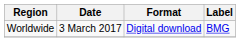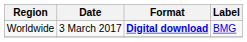(164, 28) normal -> (167, 28) bold
